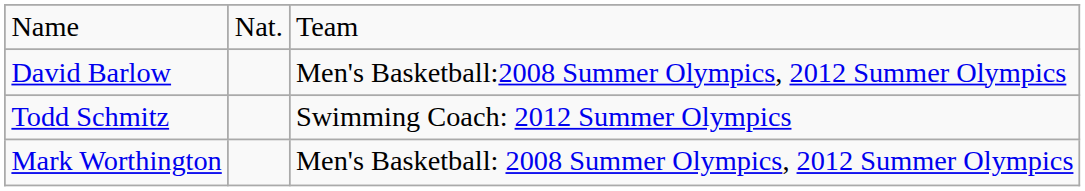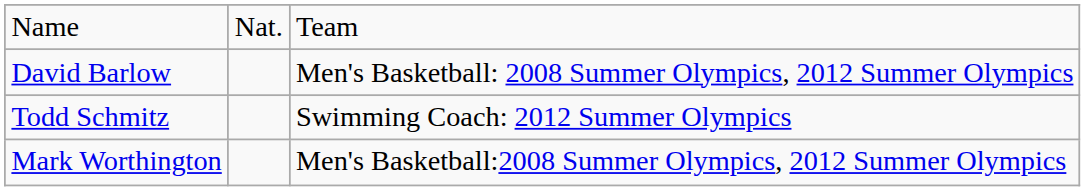(681, 71) Men's Basketball:2008 Summer Olympics, 2012 Summer Olympics -> (685, 71) Men's Basketball: 2008 Summer Olympics, 2012 Summer Olympics
(685, 161) Men's Basketball: 2008 Summer Olympics, 2012 Summer Olympics -> (681, 161) Men's Basketball:2008 Summer Olympics, 2012 Summer Olympics
